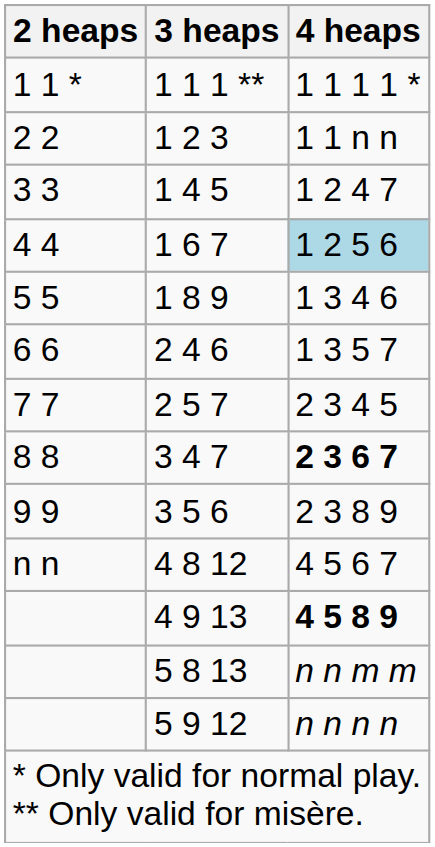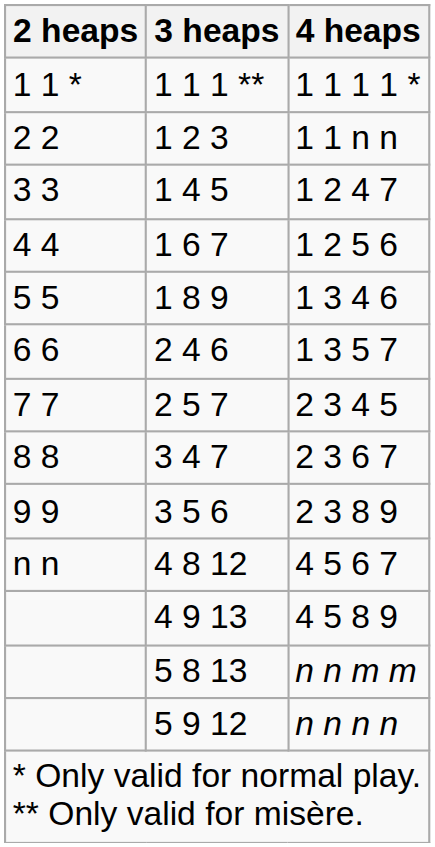(347, 244) lightblue background -> (347, 244) no background
(347, 457) bold -> (347, 457) normal
(347, 617) bold -> (347, 617) normal
